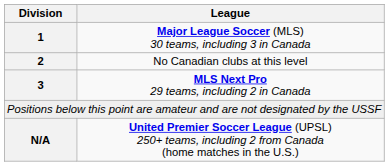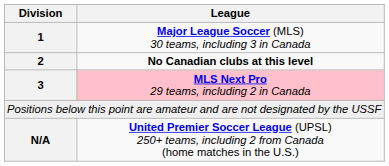(230, 62) normal -> (230, 62) bold
(230, 86) no background -> (230, 86) pink background
